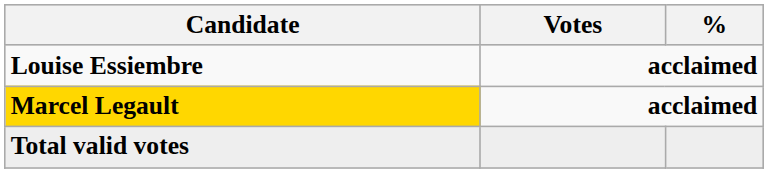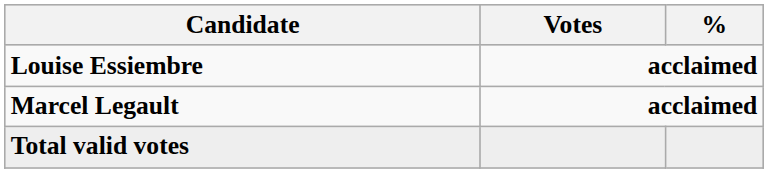(95, 106) gold background -> (95, 106) no background
